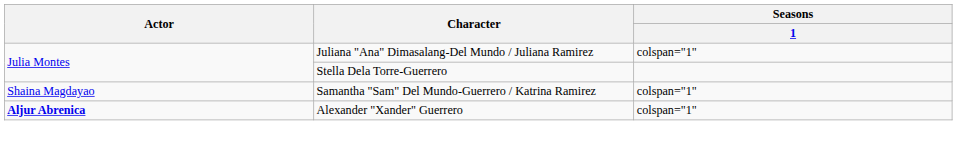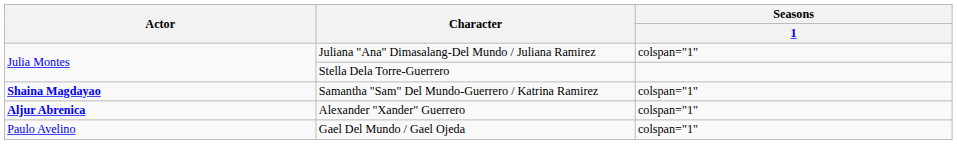(51, 91) normal -> (54, 91) bold
+ row: (392, 129)
